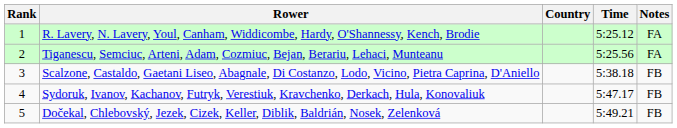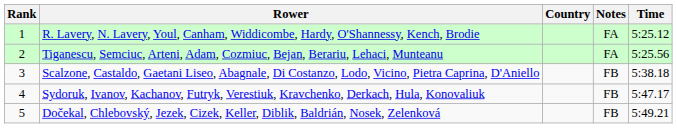columns swapped: (615, 14) <-> (654, 14)
